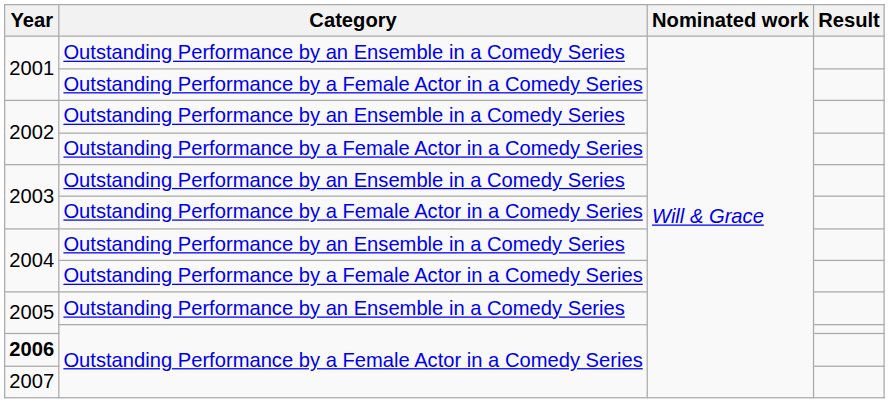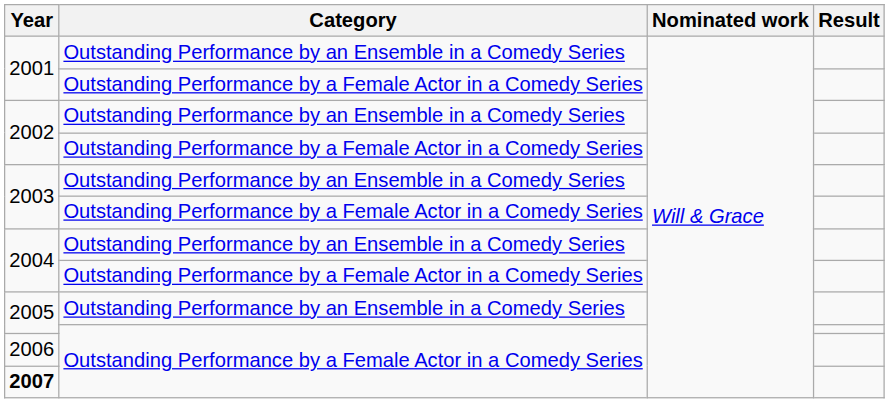(32, 349) bold -> (32, 349) normal
(32, 381) normal -> (32, 381) bold
